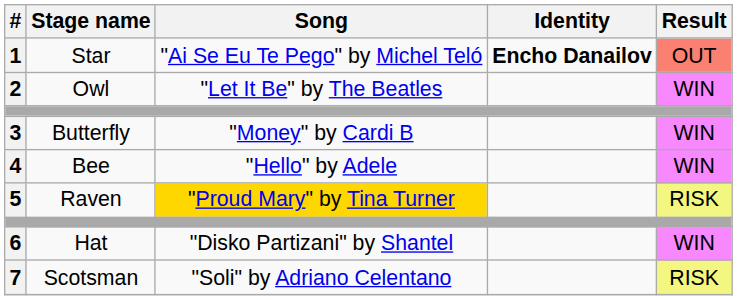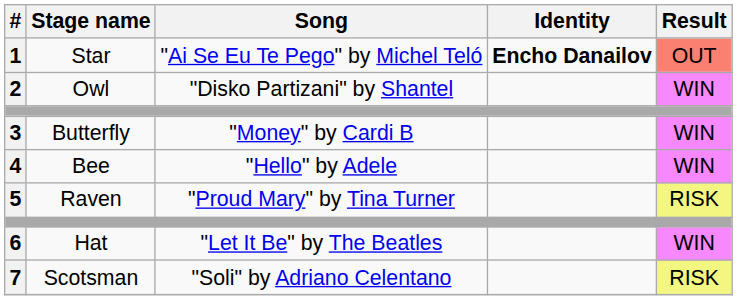(321, 88) "Let It Be" by The Beatles -> (321, 88) "Disko Partizani" by Shantel
(321, 199) gold background -> (321, 199) no background
(321, 243) "Disko Partizani" by Shantel -> (321, 243) "Let It Be" by The Beatles
